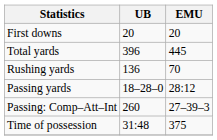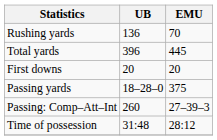rows swapped: (34, 32) <-> (41, 70)
(182, 88) 28:12 -> (177, 88) 375
(177, 125) 375 -> (182, 125) 28:12
